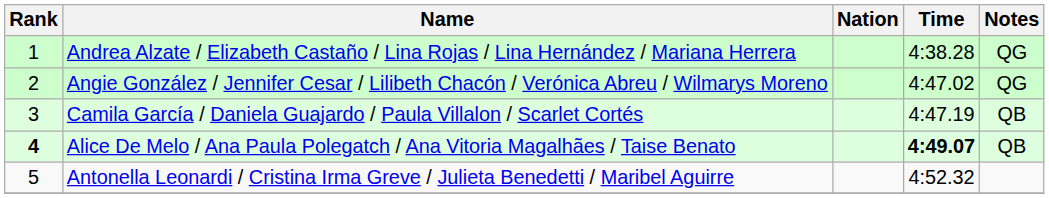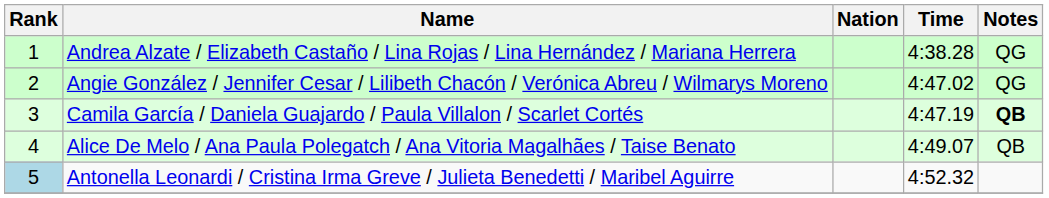(1012, 114) normal -> (1011, 114) bold
(33, 146) bold -> (33, 146) normal
(941, 146) bold -> (941, 146) normal
(33, 177) no background -> (33, 177) lightblue background
